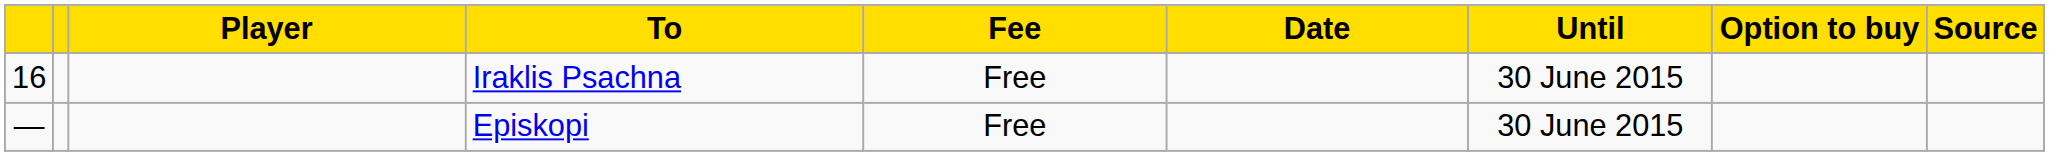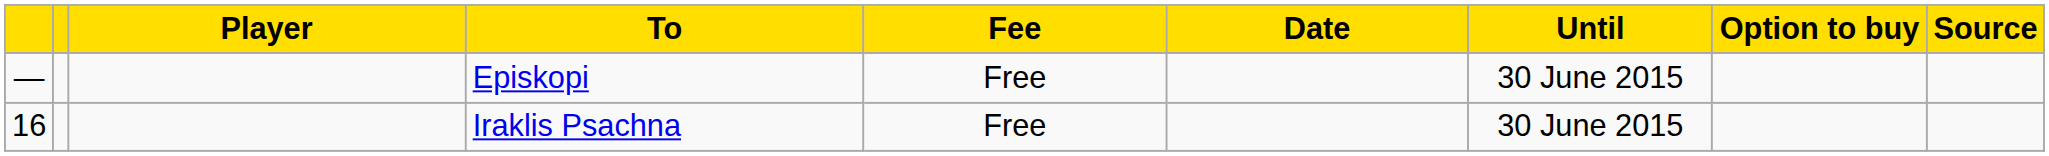rows swapped: (577, 77) <-> (531, 126)
